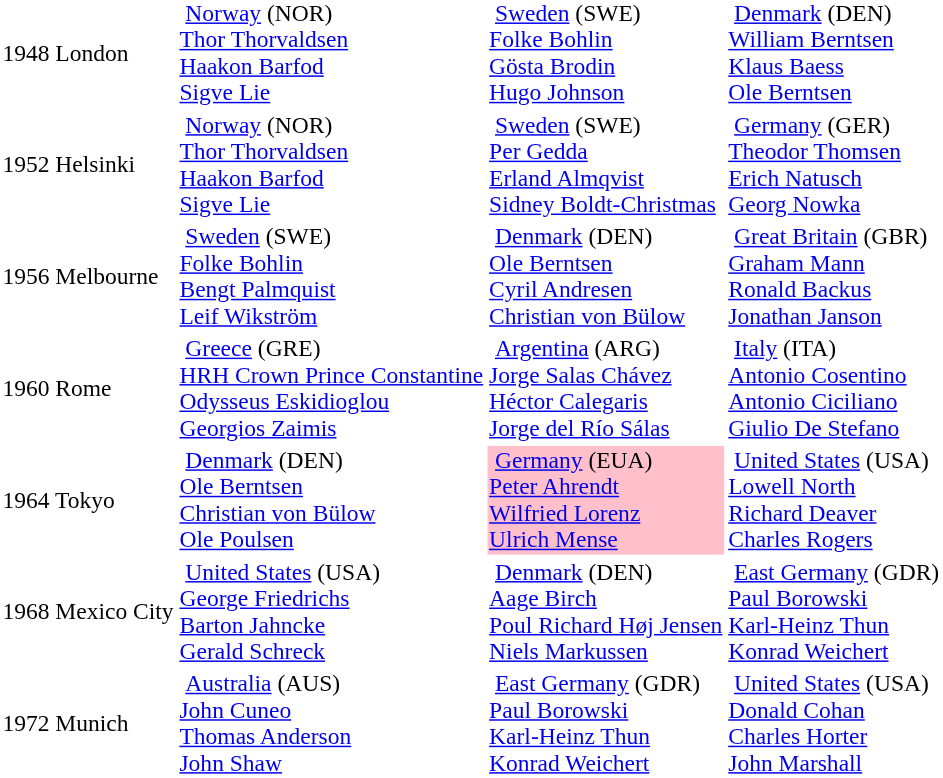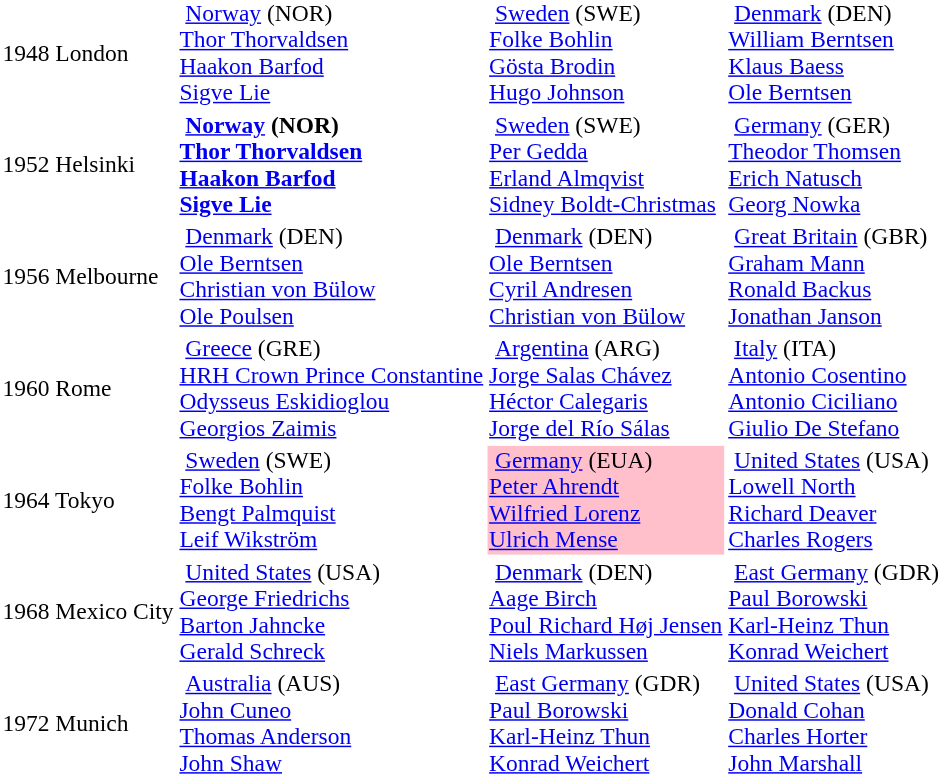(264, 164) normal -> (271, 164) bold
(258, 276) Sweden (SWE) Folke Bohlin Bengt Palmquist Leif Wikström -> (277, 276) Denmark (DEN) Ole Berntsen Christian von Bülow Ole Poulsen
(277, 499) Denmark (DEN) Ole Berntsen Christian von Bülow Ole Poulsen -> (258, 499) Sweden (SWE) Folke Bohlin Bengt Palmquist Leif Wikström
